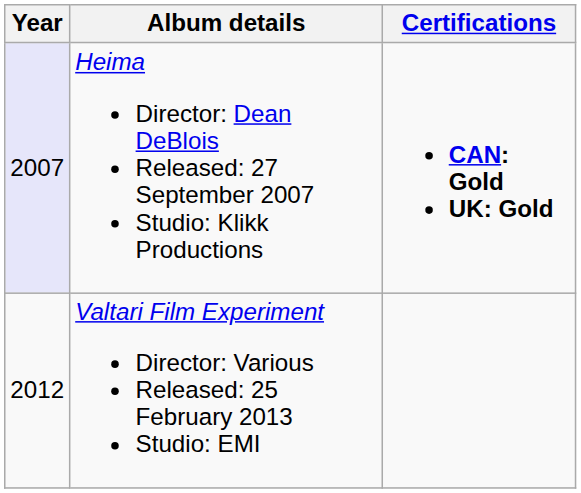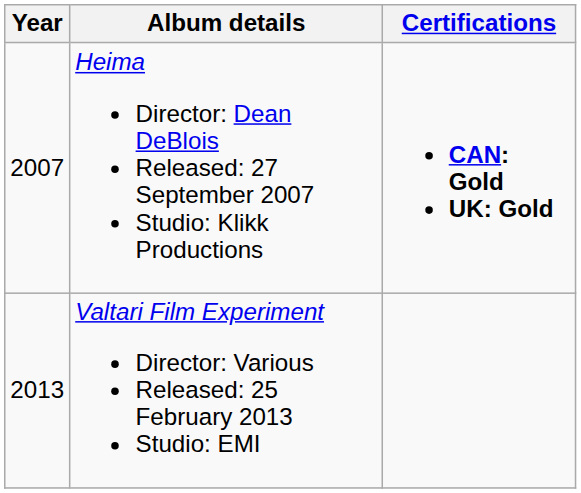(37, 167) lavender background -> (37, 167) no background
(37, 390) 2012 -> (37, 390) 2013
